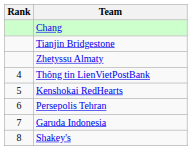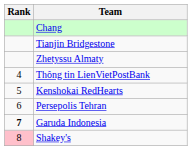(19, 122) normal -> (19, 122) bold
(19, 138) no background -> (19, 138) pink background
